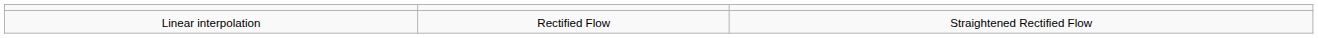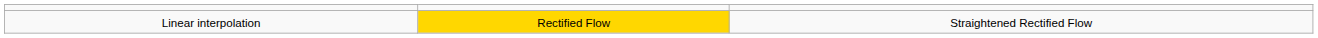(574, 22) no background -> (574, 22) gold background
